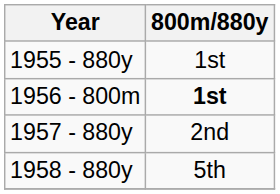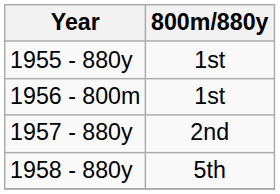(210, 96) bold -> (210, 96) normal
